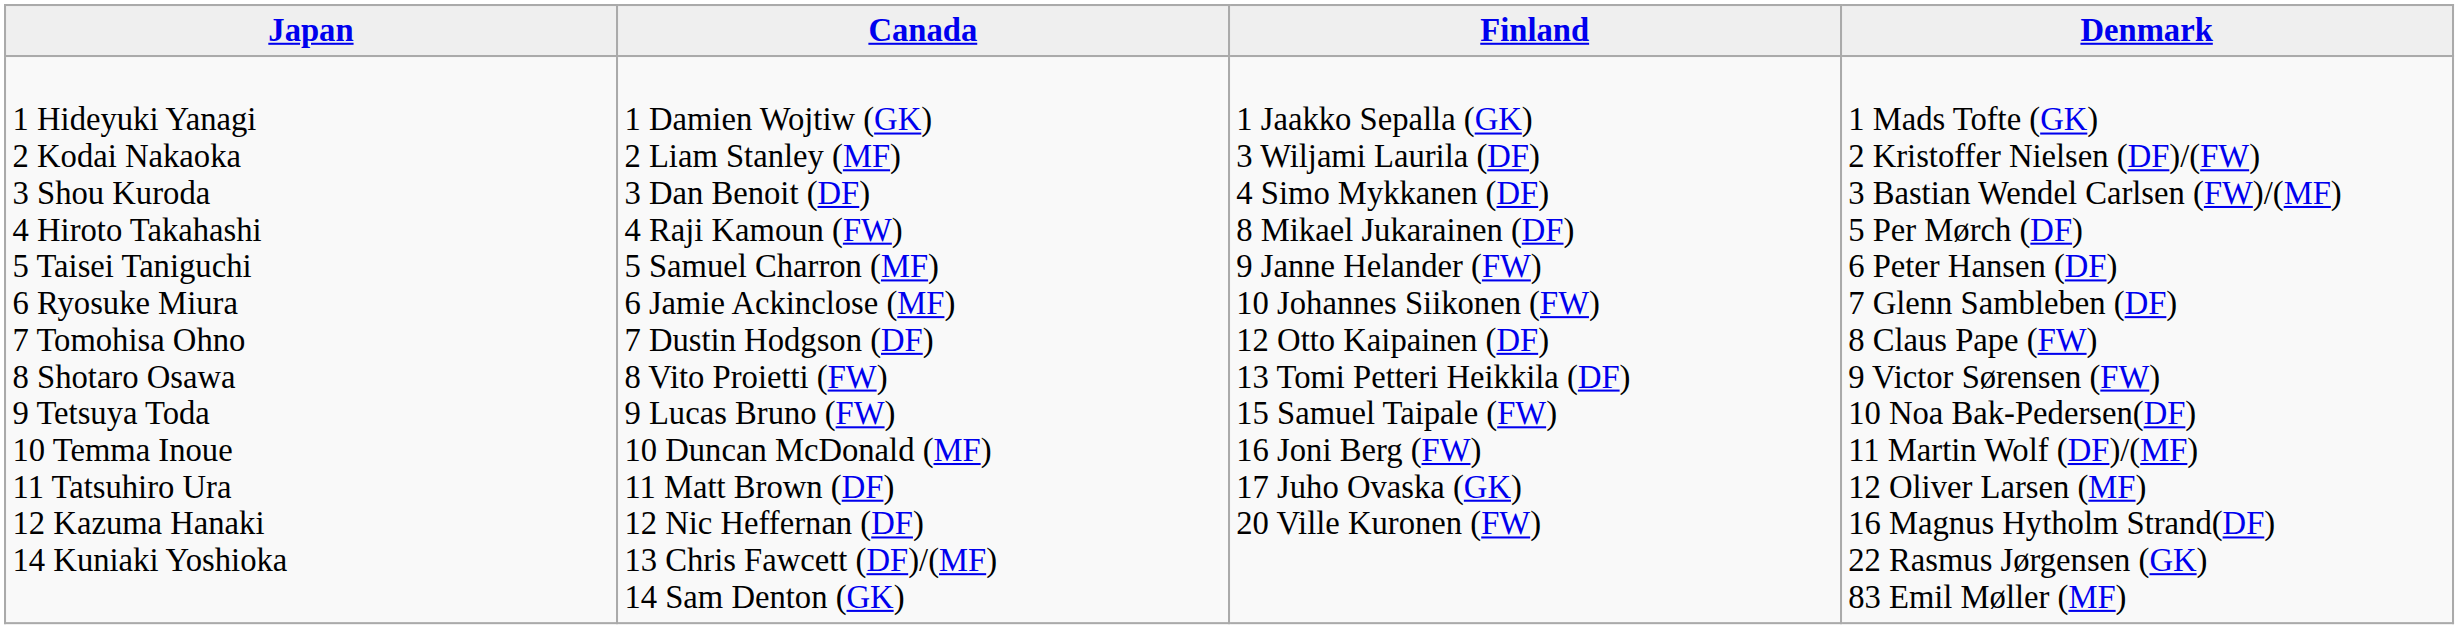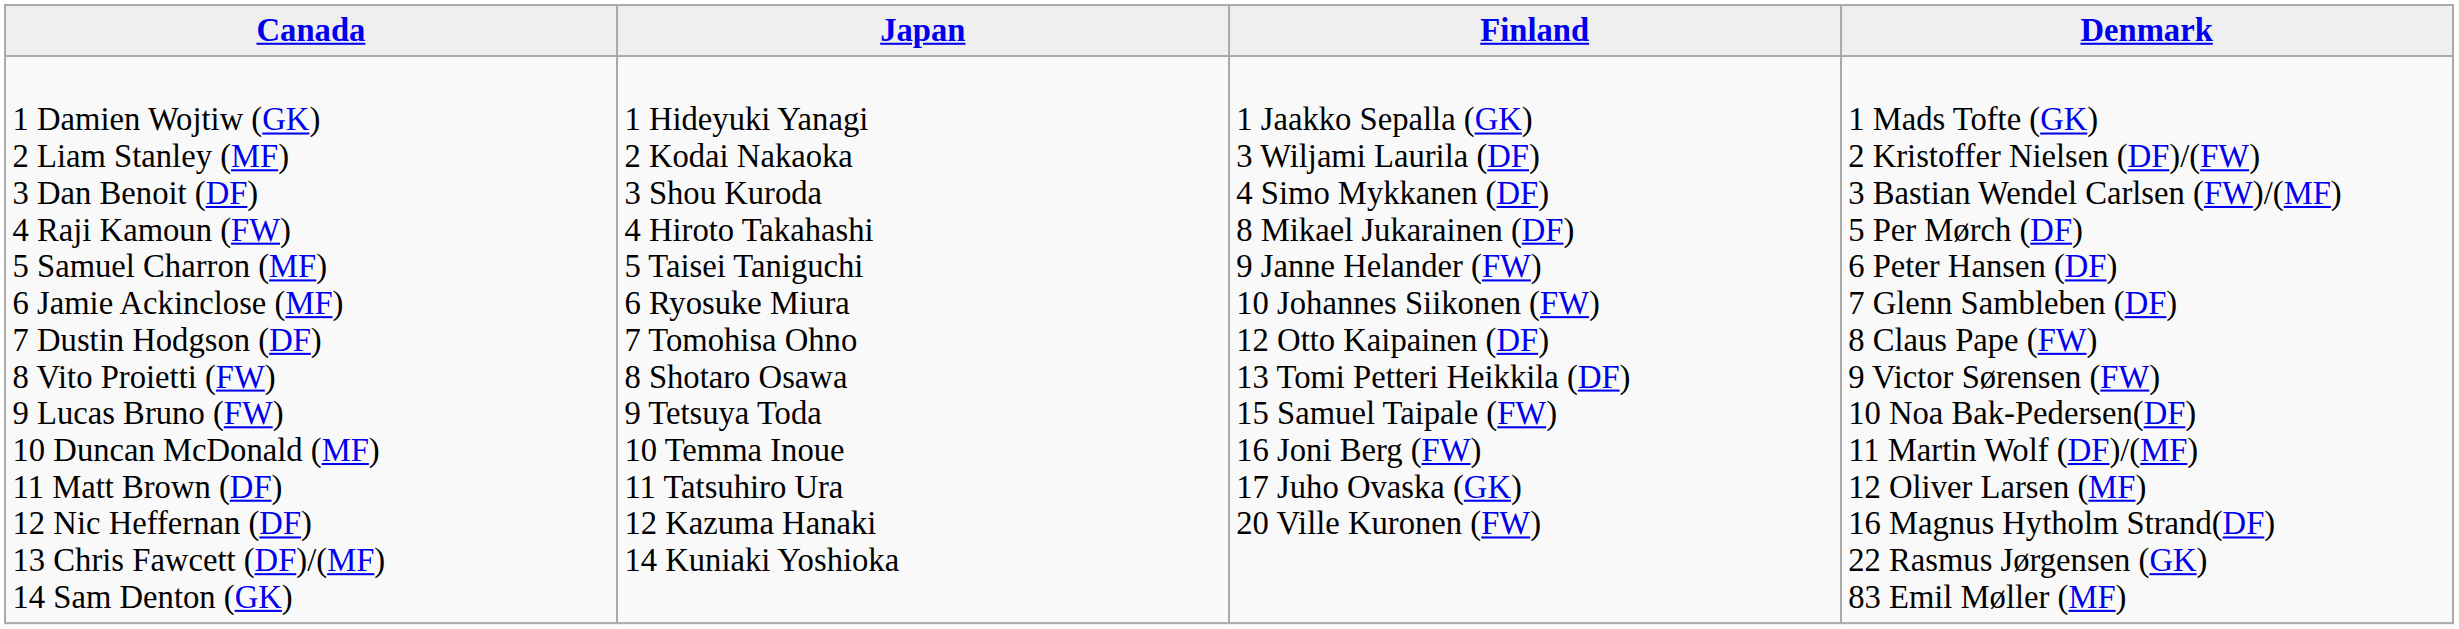columns swapped: (923, 30) <-> (311, 30)
